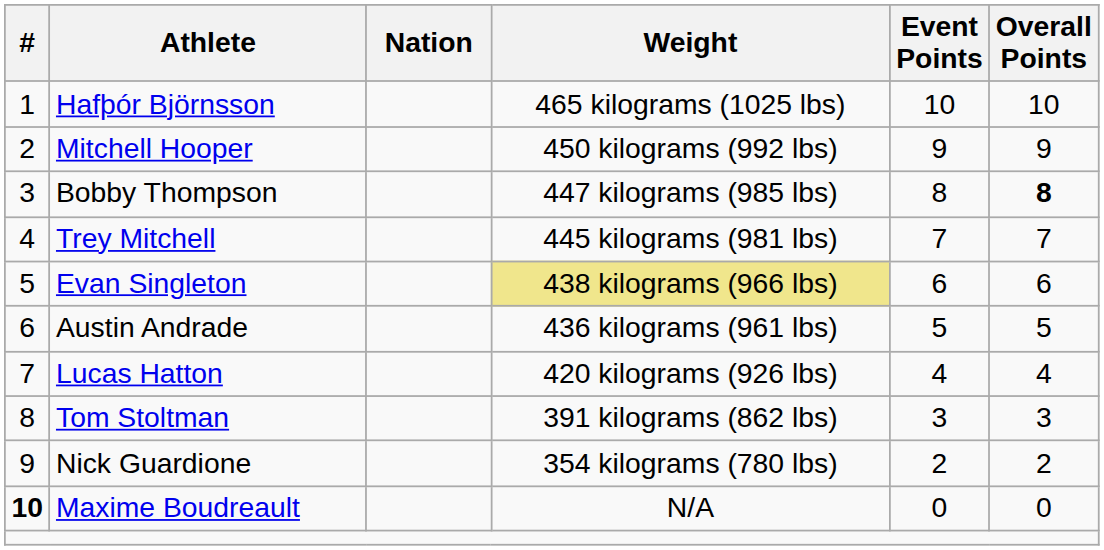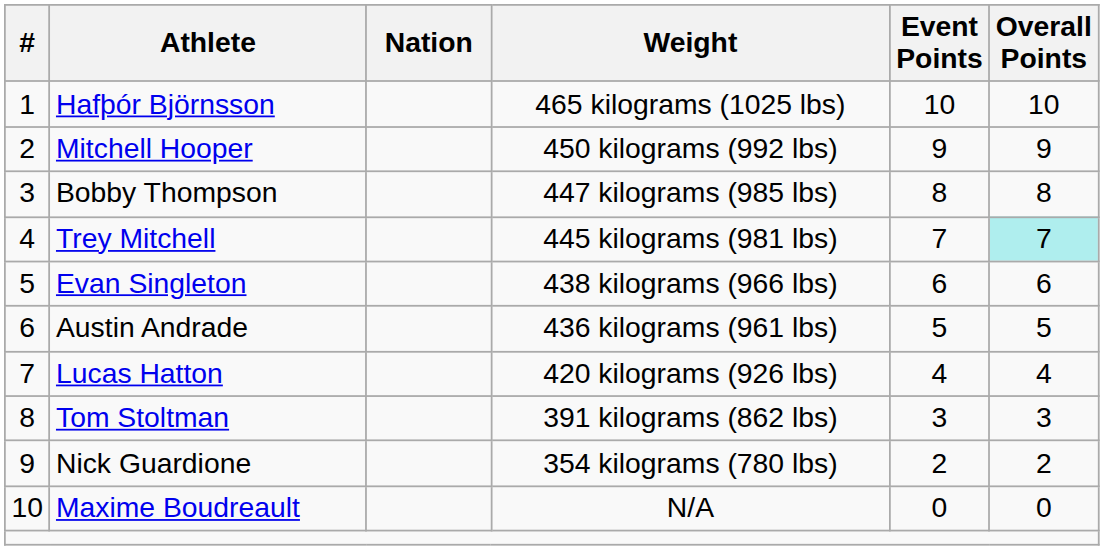(1044, 193) bold -> (1044, 193) normal
(1044, 238) no background -> (1044, 238) paleturquoise background
(690, 283) khaki background -> (690, 283) no background
(27, 507) bold -> (27, 507) normal
